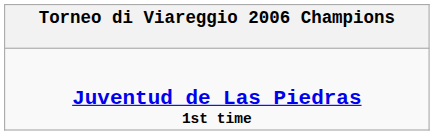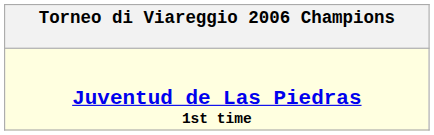(217, 106) no background -> (217, 106) lightyellow background
